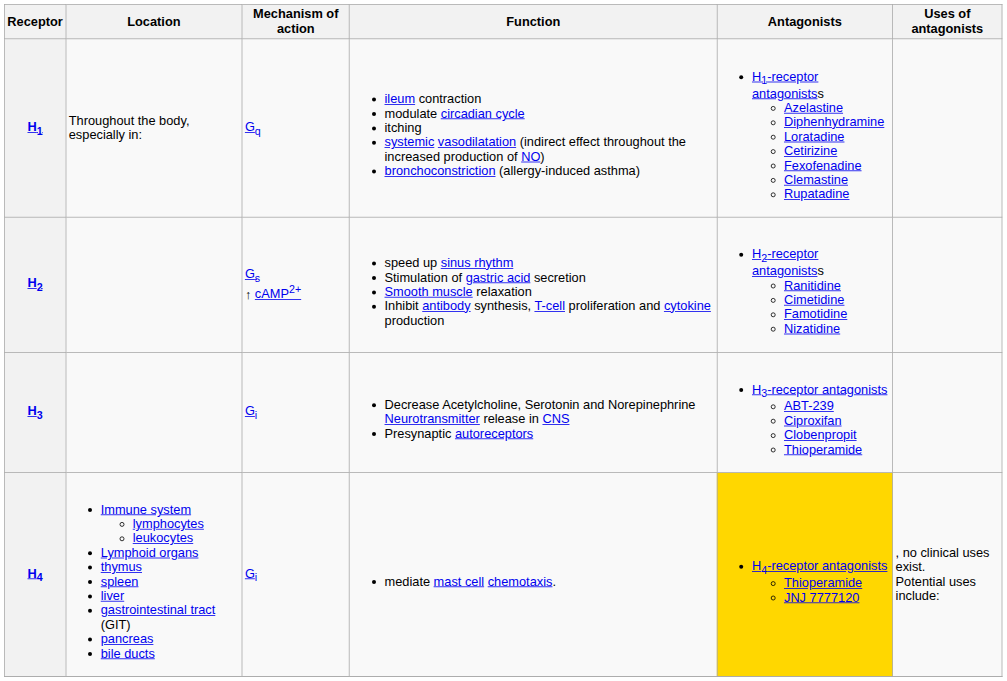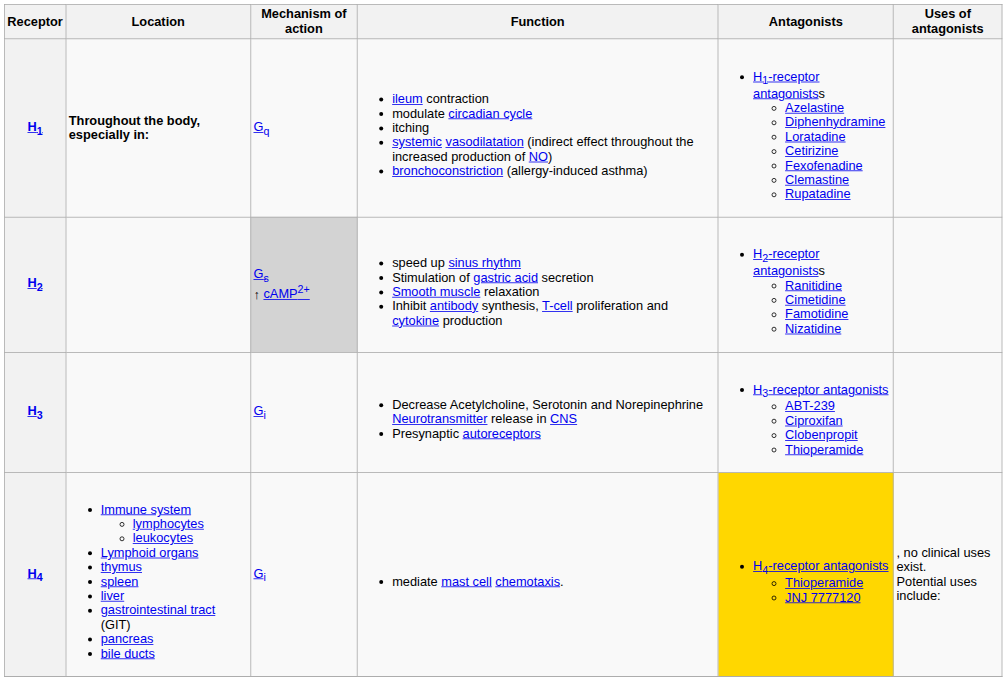(129, 128) normal -> (134, 128) bold
(273, 284) no background -> (282, 284) lightgrey background
